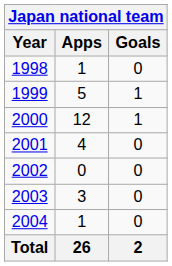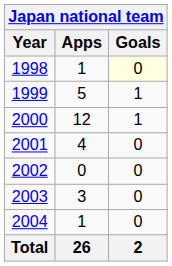(138, 68) no background -> (138, 68) lightyellow background
